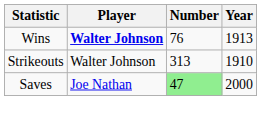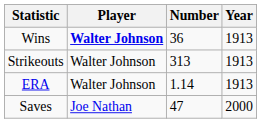(177, 38) 76 -> (177, 38) 36
(239, 61) 1910 -> (239, 61) 1913
+ row: (36, 84)
(177, 84) lightgreen background -> (177, 107) no background
